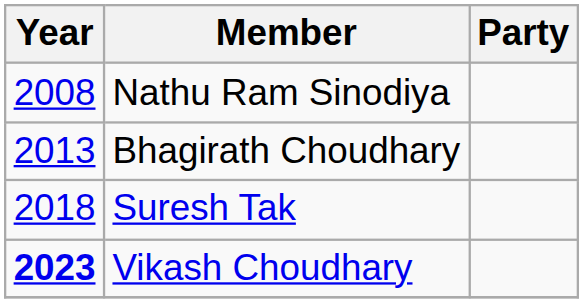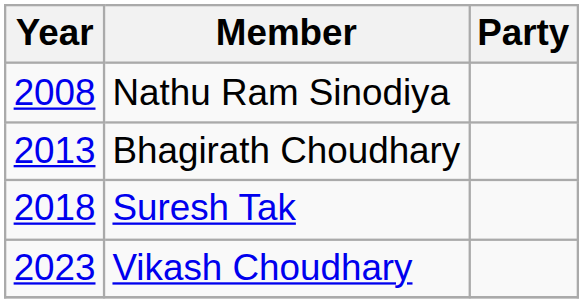(55, 267) bold -> (55, 267) normal
